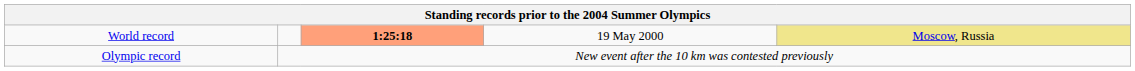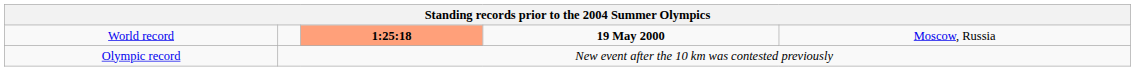(630, 35) normal -> (631, 35) bold
(954, 35) khaki background -> (955, 35) no background
